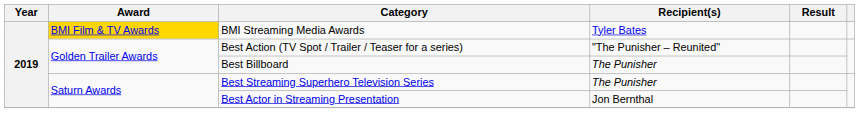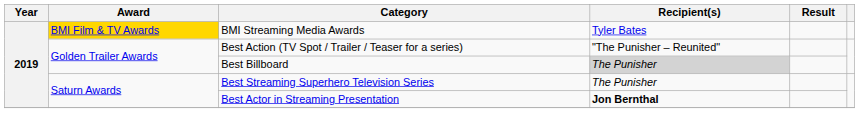(624, 64) no background -> (624, 64) lightgrey background
(623, 99) normal -> (625, 99) bold
